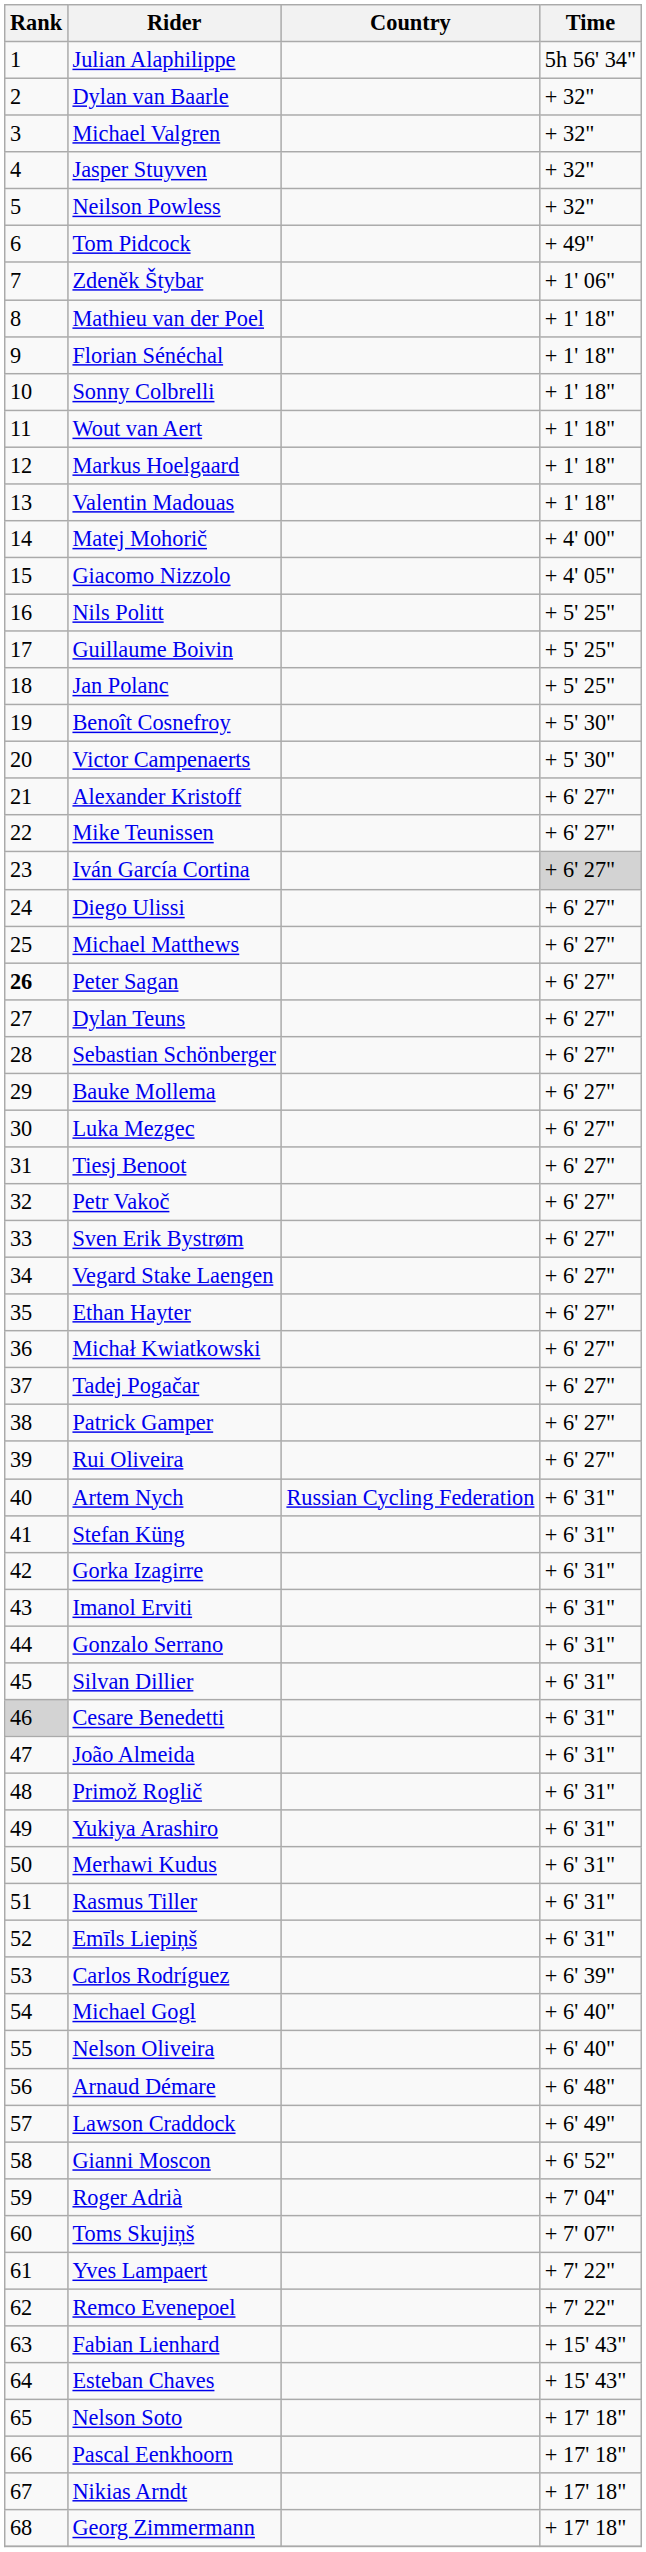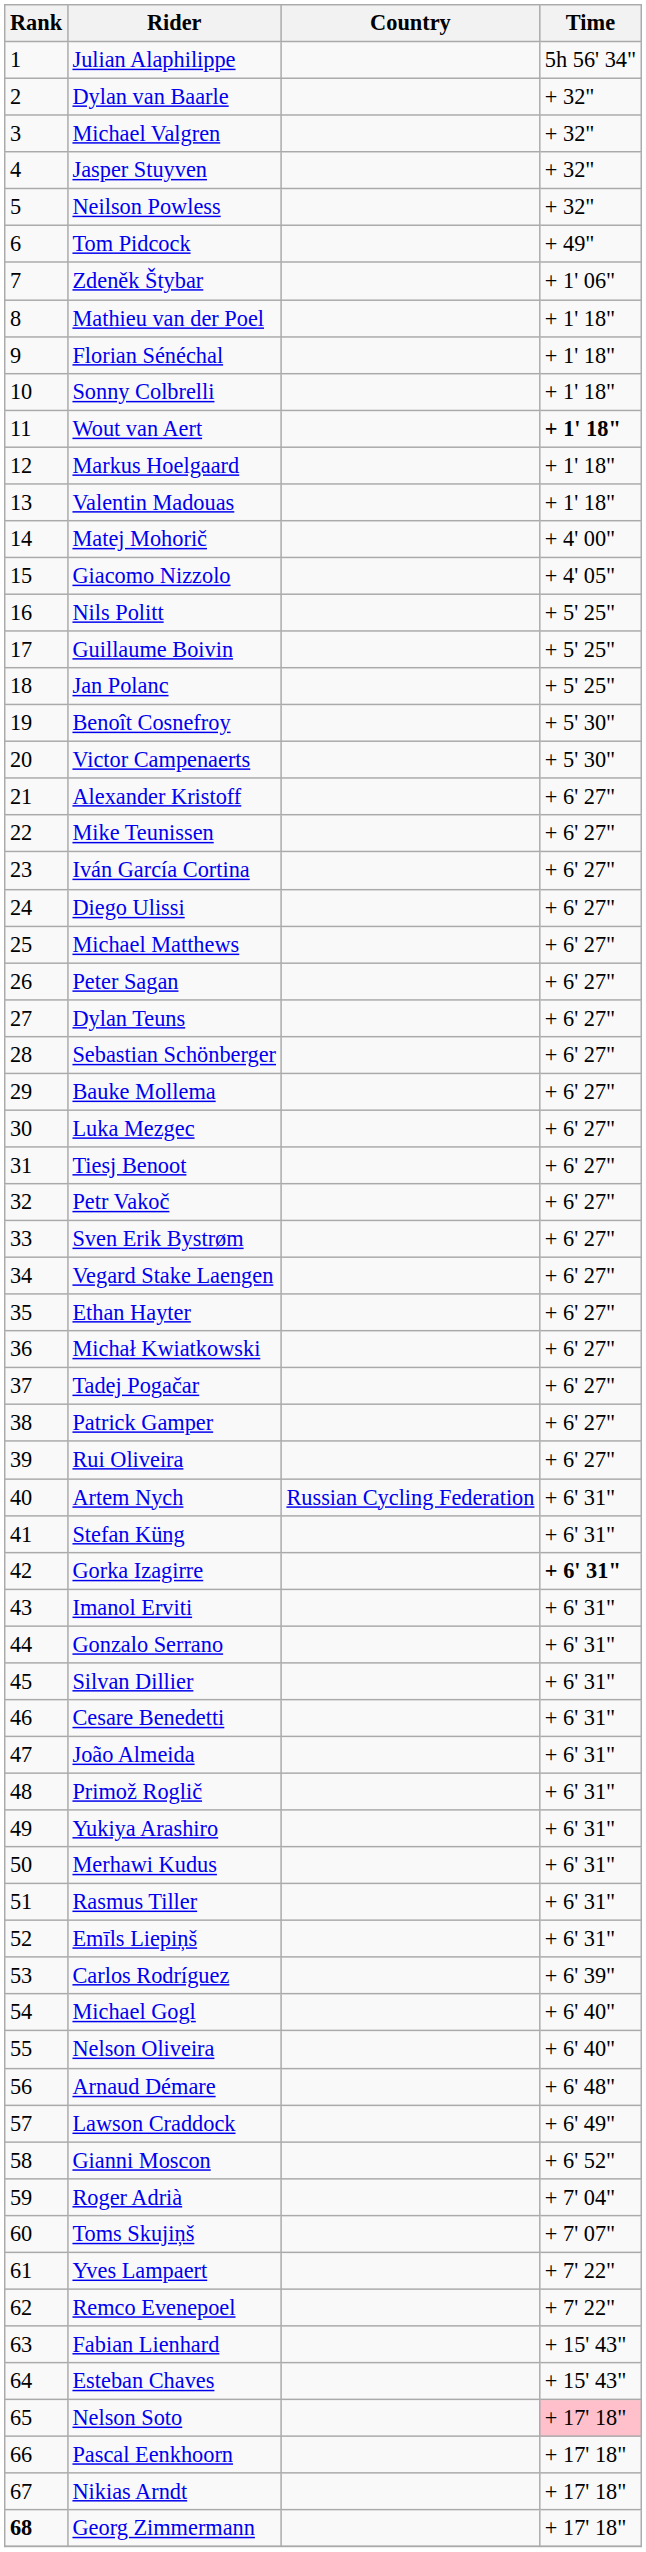(580, 428) normal -> (583, 428) bold
(580, 870) lightgrey background -> (580, 870) no background
(21, 980) bold -> (21, 980) normal
(580, 1570) normal -> (583, 1570) bold
(21, 1717) lightgrey background -> (21, 1717) no background
(586, 2417) no background -> (586, 2417) pink background
(21, 2528) normal -> (21, 2528) bold
